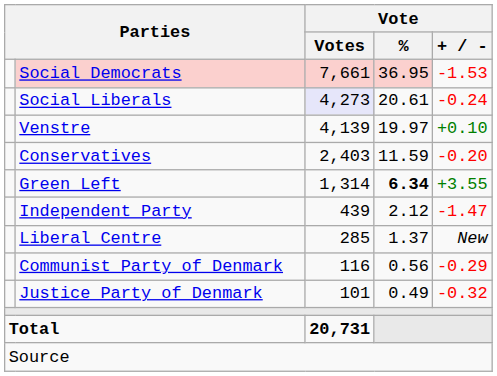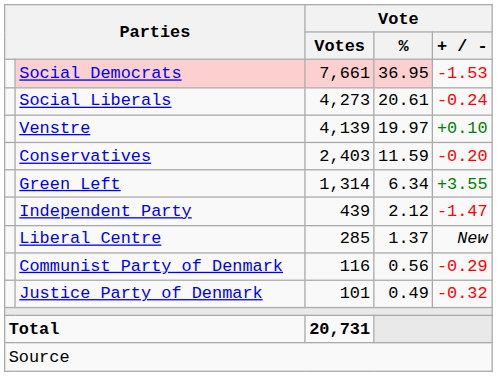(345, 101) lavender background -> (345, 101) no background
(409, 184) bold -> (409, 184) normal
